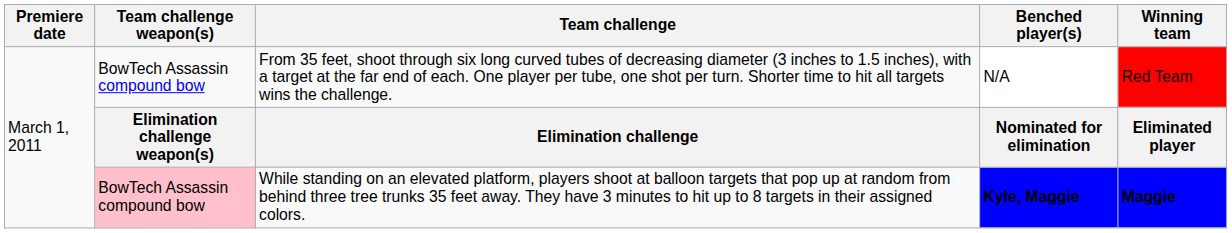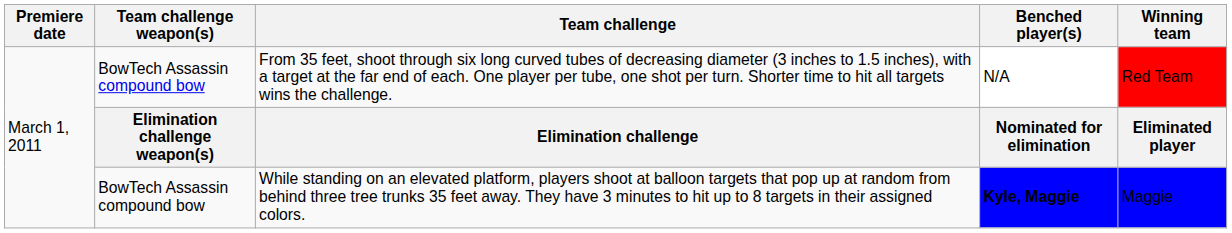(163, 197) pink background -> (163, 197) no background
(1149, 197) bold -> (1147, 197) normal
